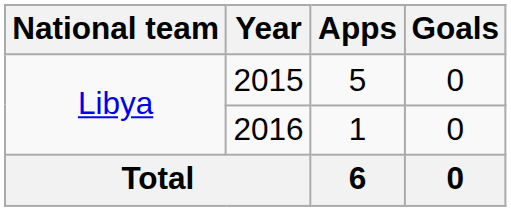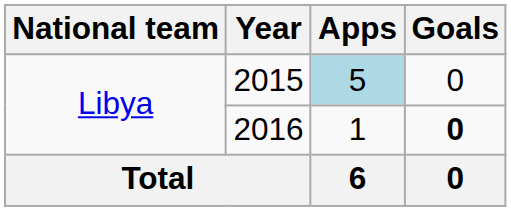(358, 79) no background -> (358, 79) lightblue background
(455, 129) normal -> (455, 129) bold
